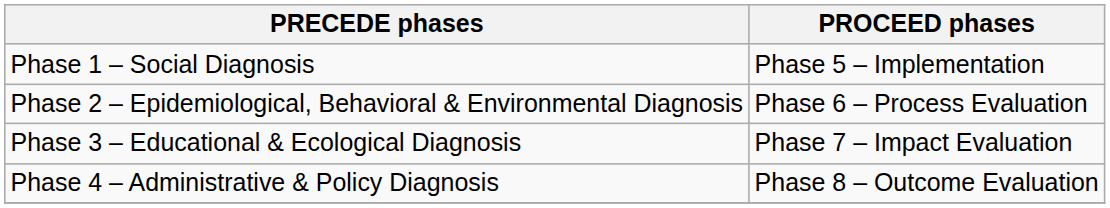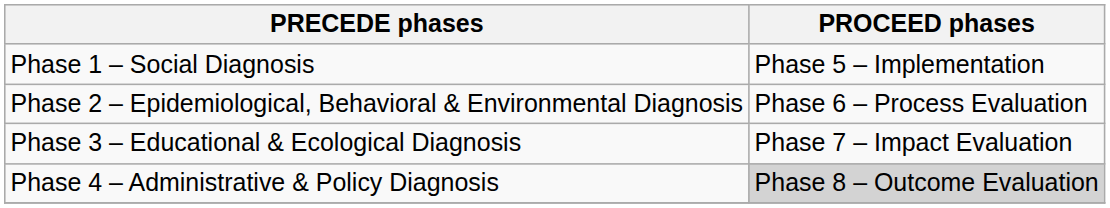(927, 182) no background -> (927, 182) lightgrey background
